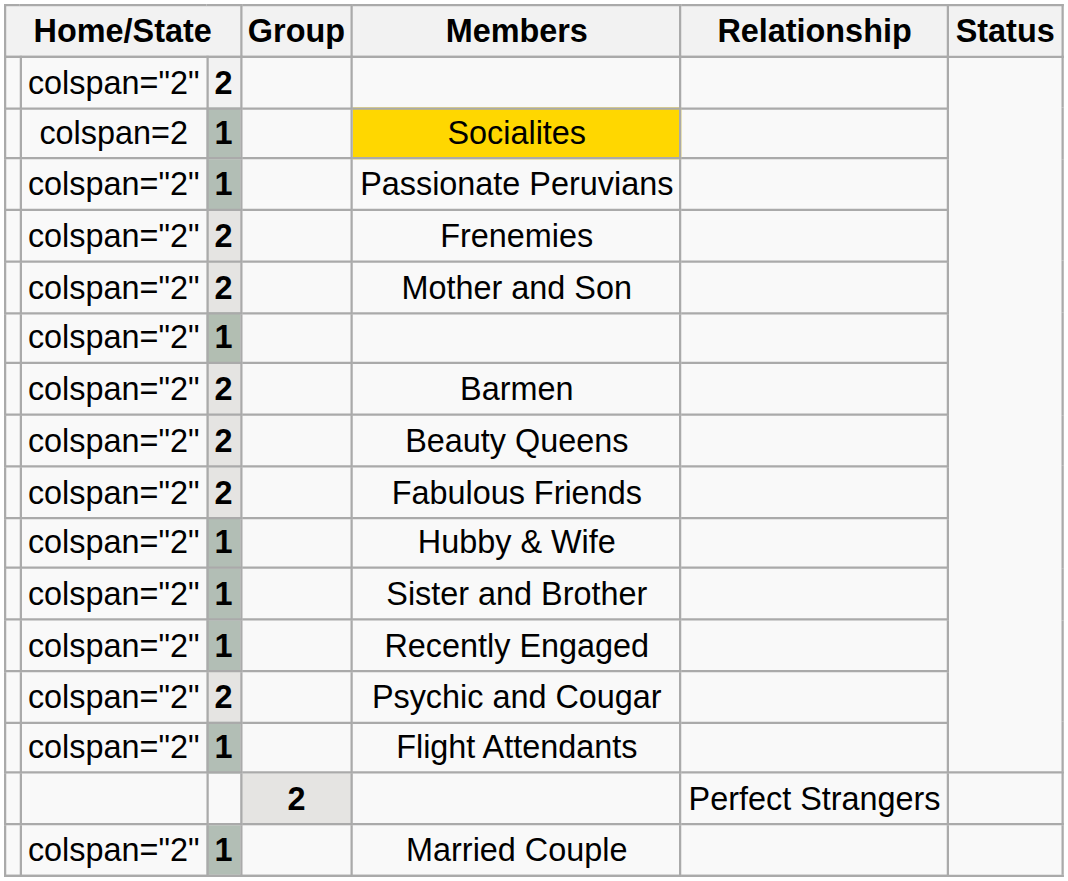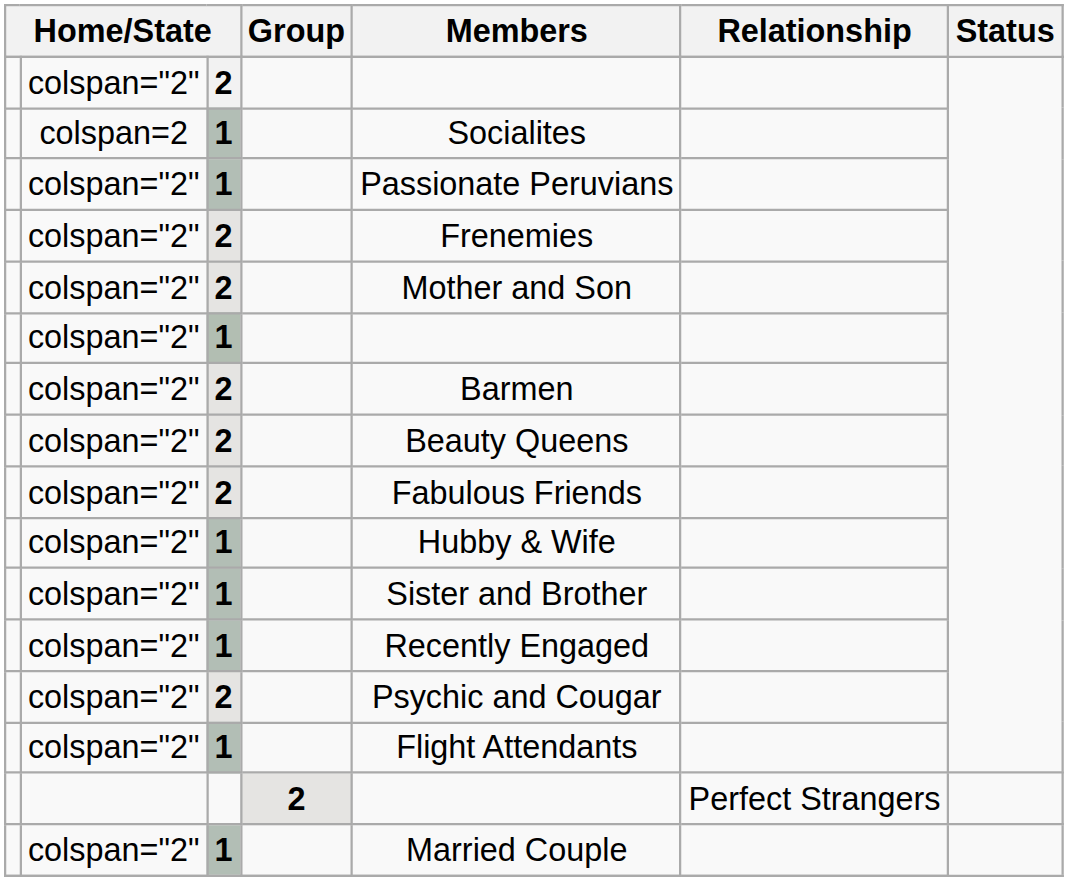(517, 133) gold background -> (517, 133) no background
